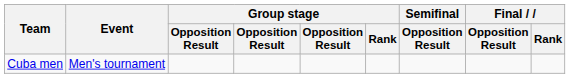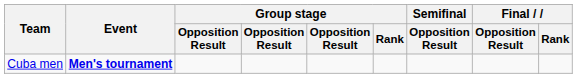(117, 64) normal -> (121, 64) bold
